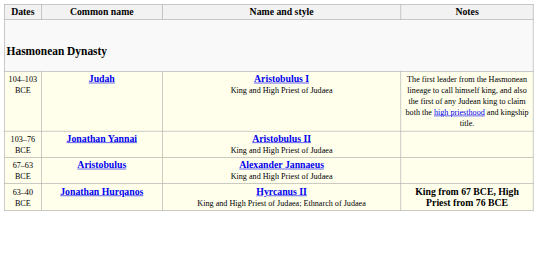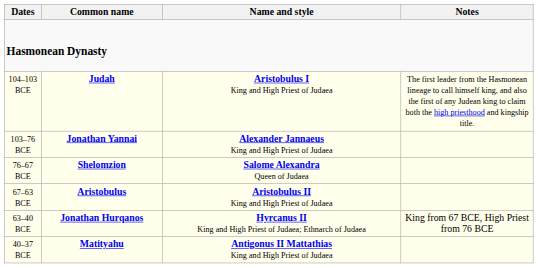(282, 144) Aristobulus II King and High Priest of Judaea -> (282, 144) Alexander Jannaeus King and High Priest of Judaea
+ row: (23, 171)
(282, 170) Alexander Jannaeus King and High Priest of Judaea -> (282, 197) Aristobulus II King and High Priest of Judaea
(467, 197) bold -> (467, 223) normal
+ row: (23, 250)
